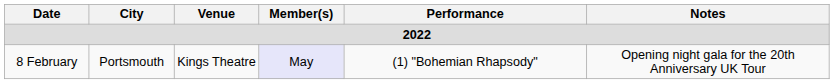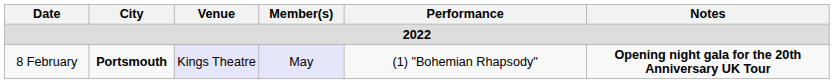(132, 61) normal -> (132, 61) bold
(216, 61) no background -> (216, 61) lavender background
(708, 61) normal -> (708, 61) bold
